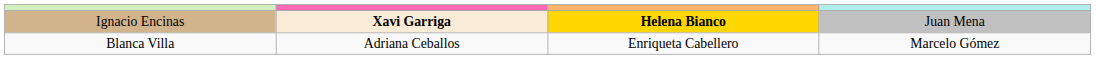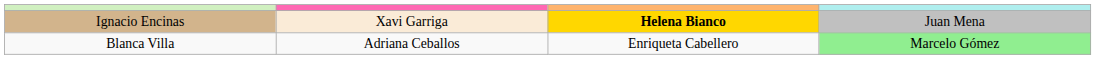(412, 21) bold -> (412, 21) normal
(955, 43) no background -> (955, 43) lightgreen background
